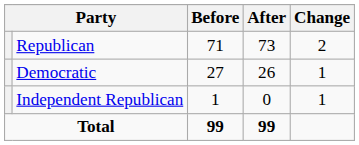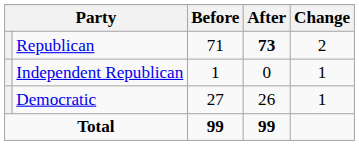(267, 45) normal -> (267, 45) bold
rows swapped: (56, 72) <-> (100, 99)
